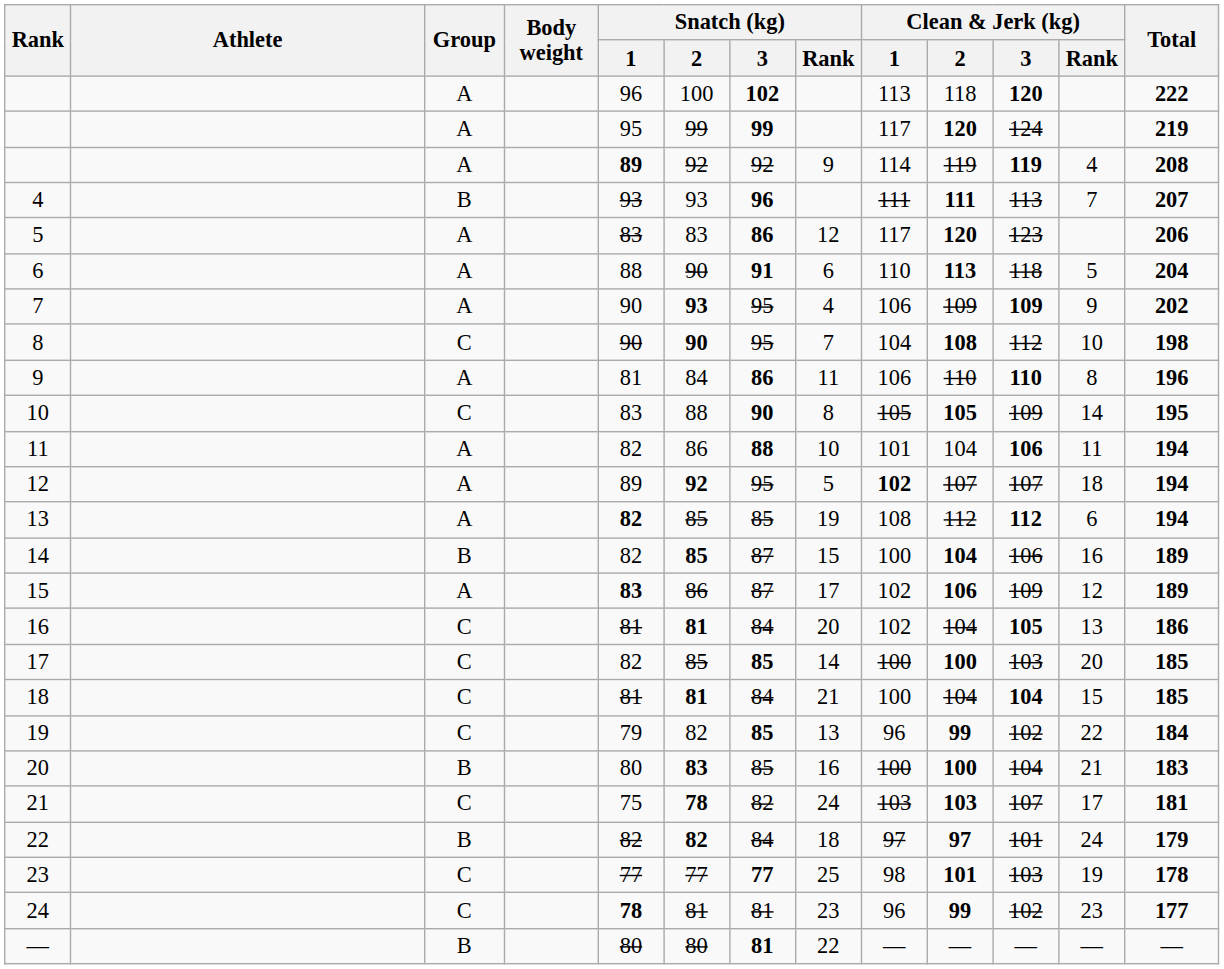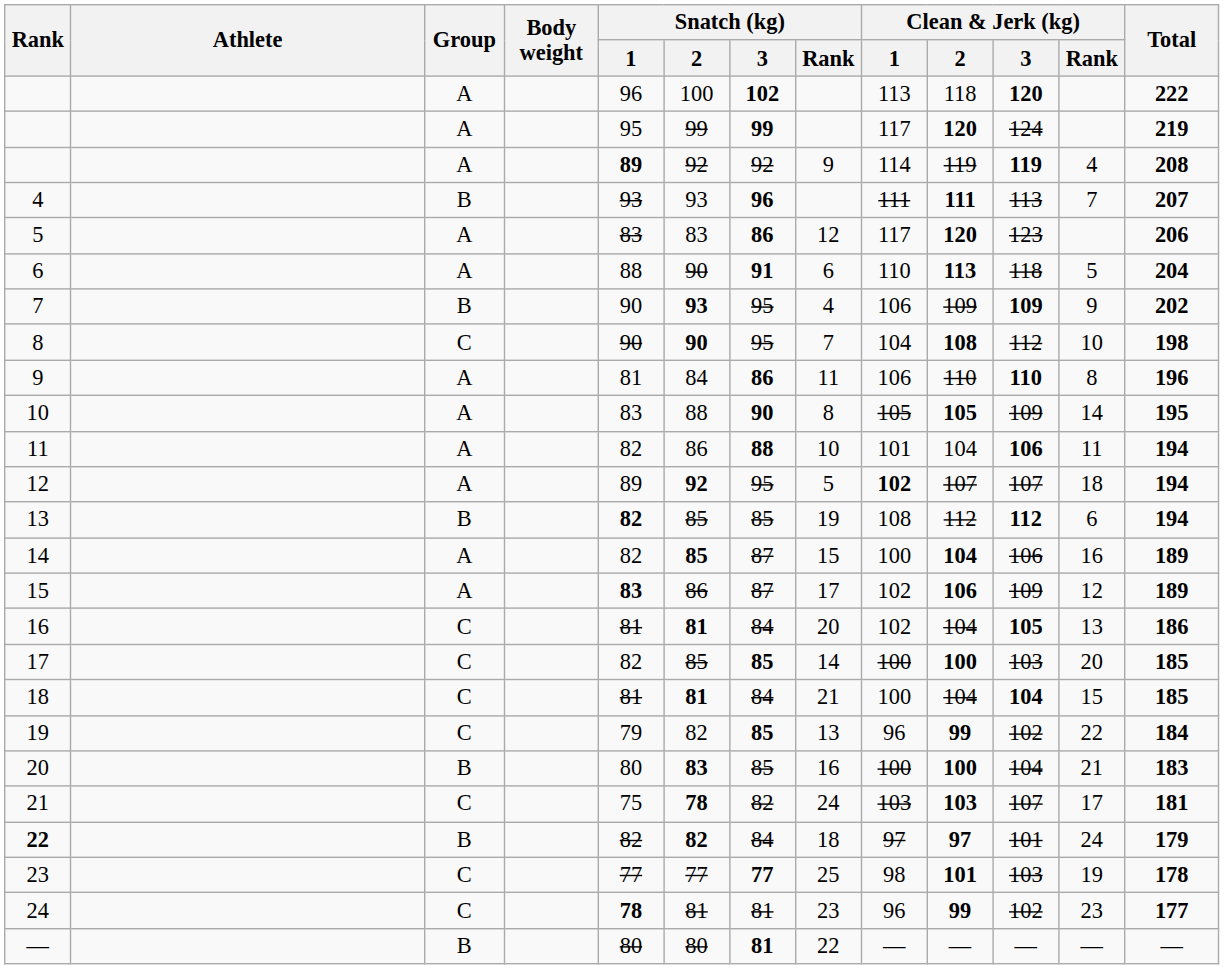(464, 306) A -> (464, 306) B
(464, 413) C -> (464, 413) A
(464, 519) A -> (464, 519) B
(464, 555) B -> (464, 555) A
(38, 839) normal -> (38, 839) bold
